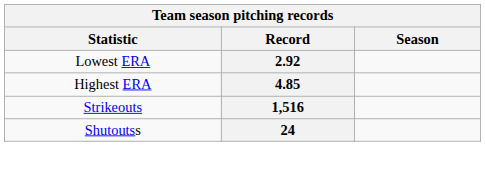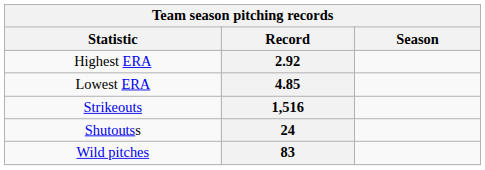(113, 61) Lowest ERA -> (113, 61) Highest ERA
(113, 84) Highest ERA -> (113, 84) Lowest ERA
+ row: (288, 152)
